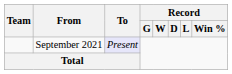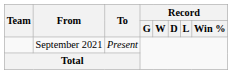(122, 45) lavender background -> (122, 45) no background
